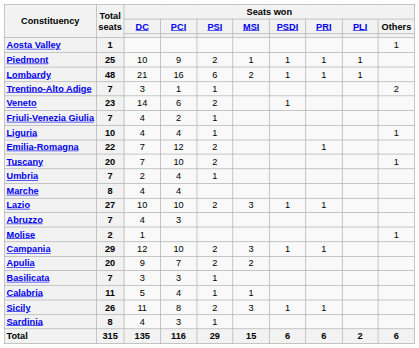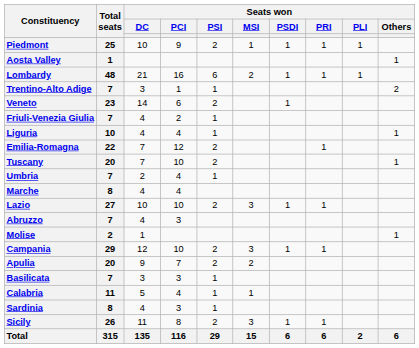rows swapped: (27, 60) <-> (34, 45)
rows swapped: (19, 308) <-> (25, 322)
